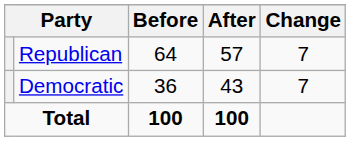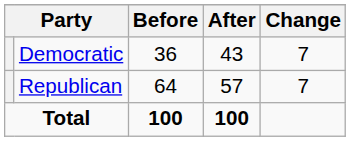rows swapped: (71, 53) <-> (71, 86)
